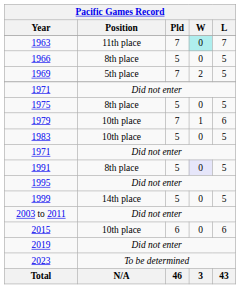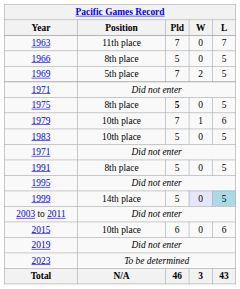(201, 43) paleturquoise background -> (201, 43) no background
(177, 105) normal -> (177, 105) bold
(201, 167) lavender background -> (201, 167) no background
(201, 198) no background -> (201, 198) lavender background
(224, 198) no background -> (224, 198) lightblue background
